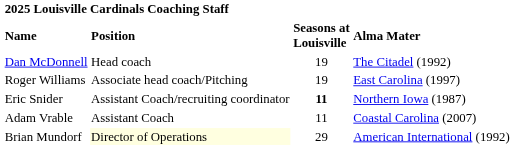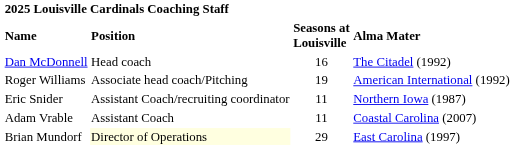(321, 61) 19 -> (321, 61) 16
(407, 80) East Carolina (1997) -> (432, 80) American International (1992)
(321, 99) bold -> (321, 99) normal
(432, 136) American International (1992) -> (407, 136) East Carolina (1997)
